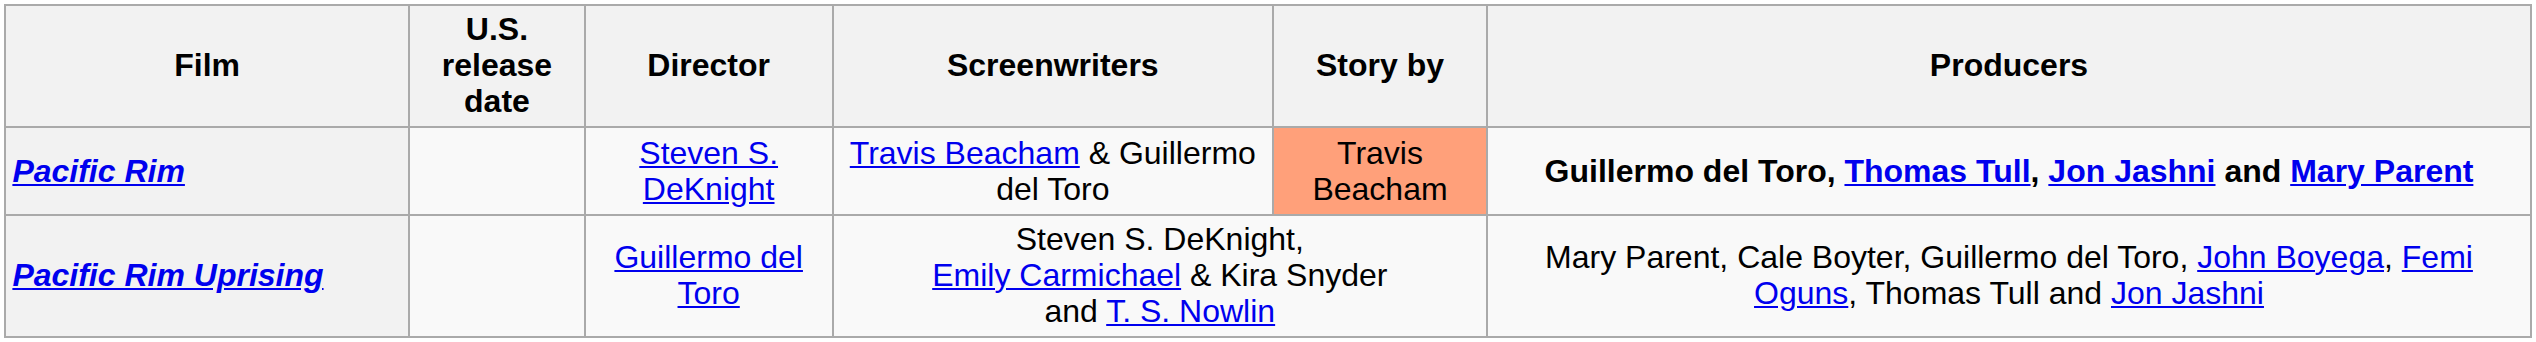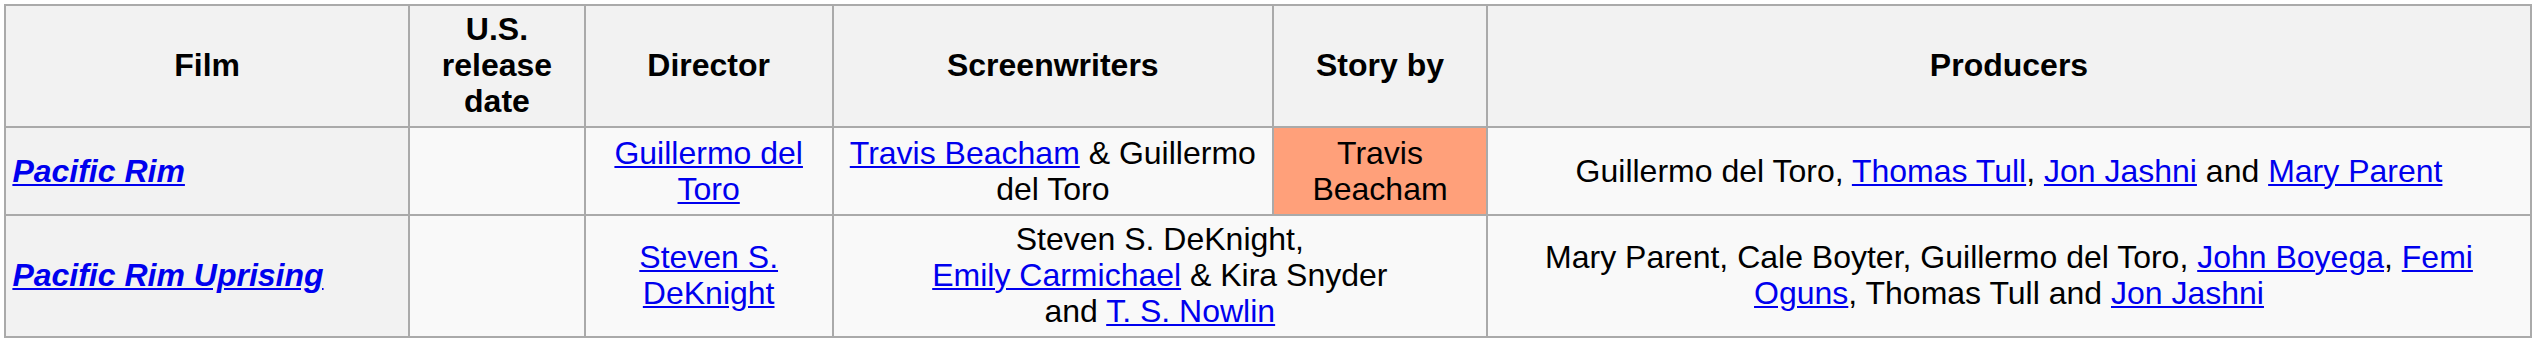(709, 170) Steven S. DeKnight -> (709, 170) Guillermo del Toro
(2009, 170) bold -> (2009, 170) normal
(709, 275) Guillermo del Toro -> (709, 275) Steven S. DeKnight
